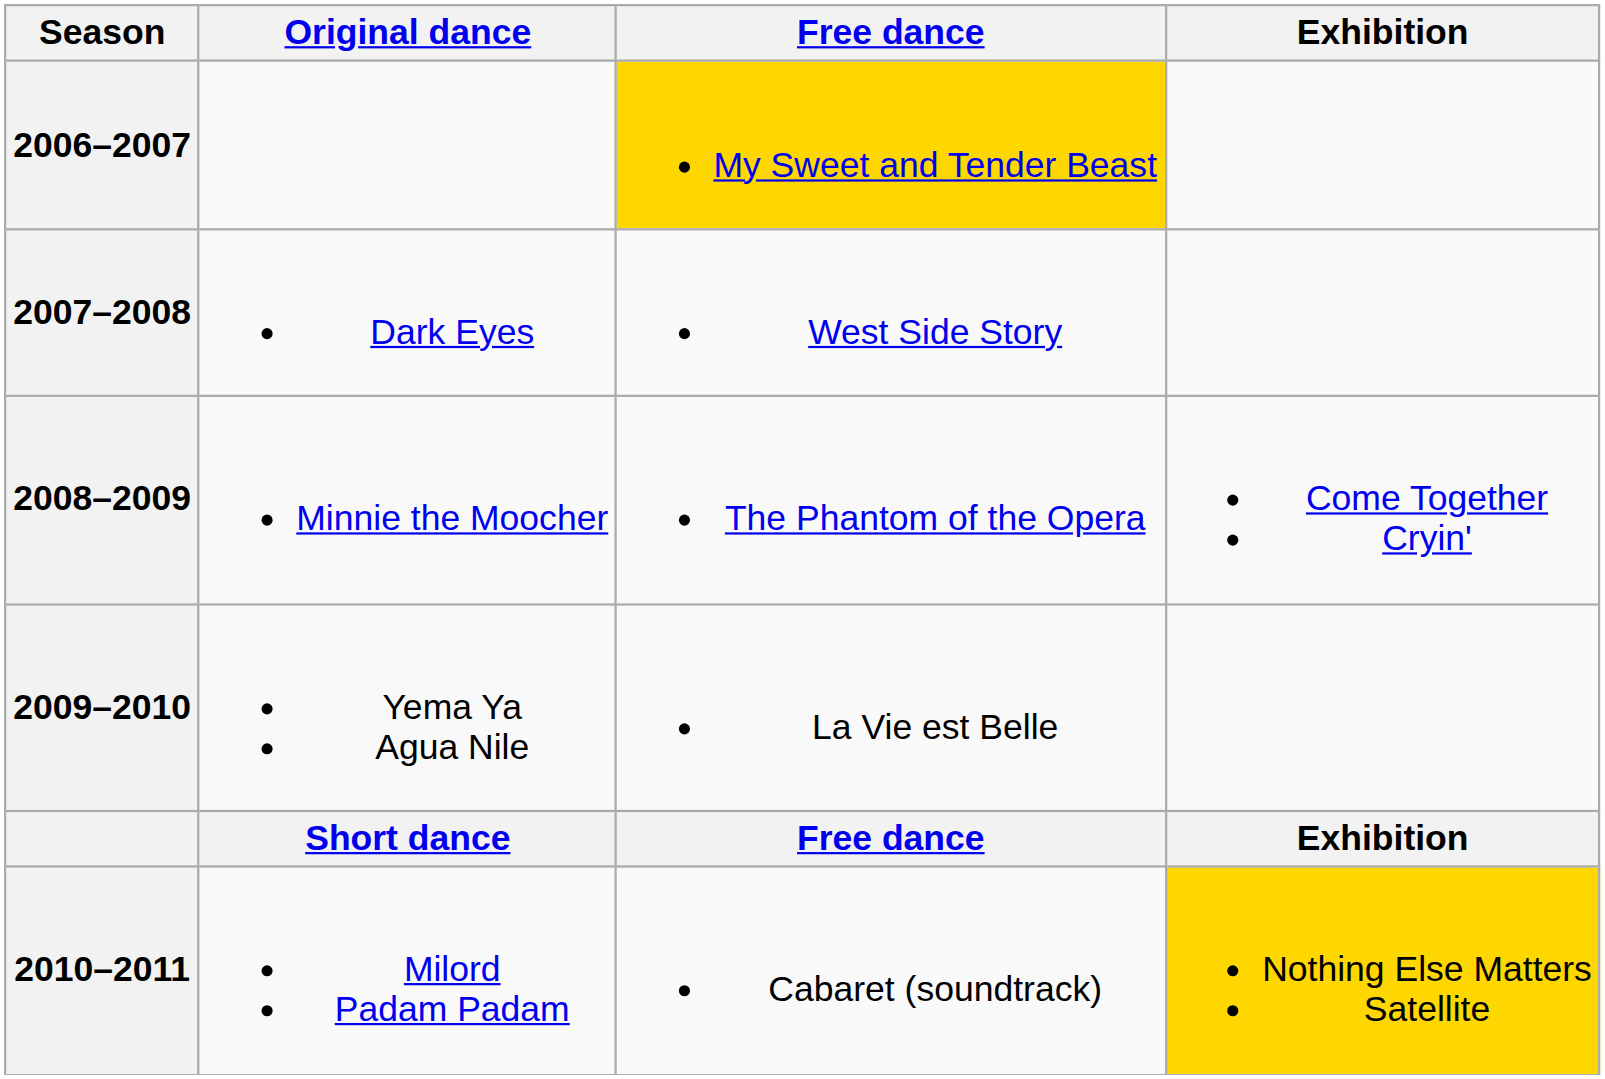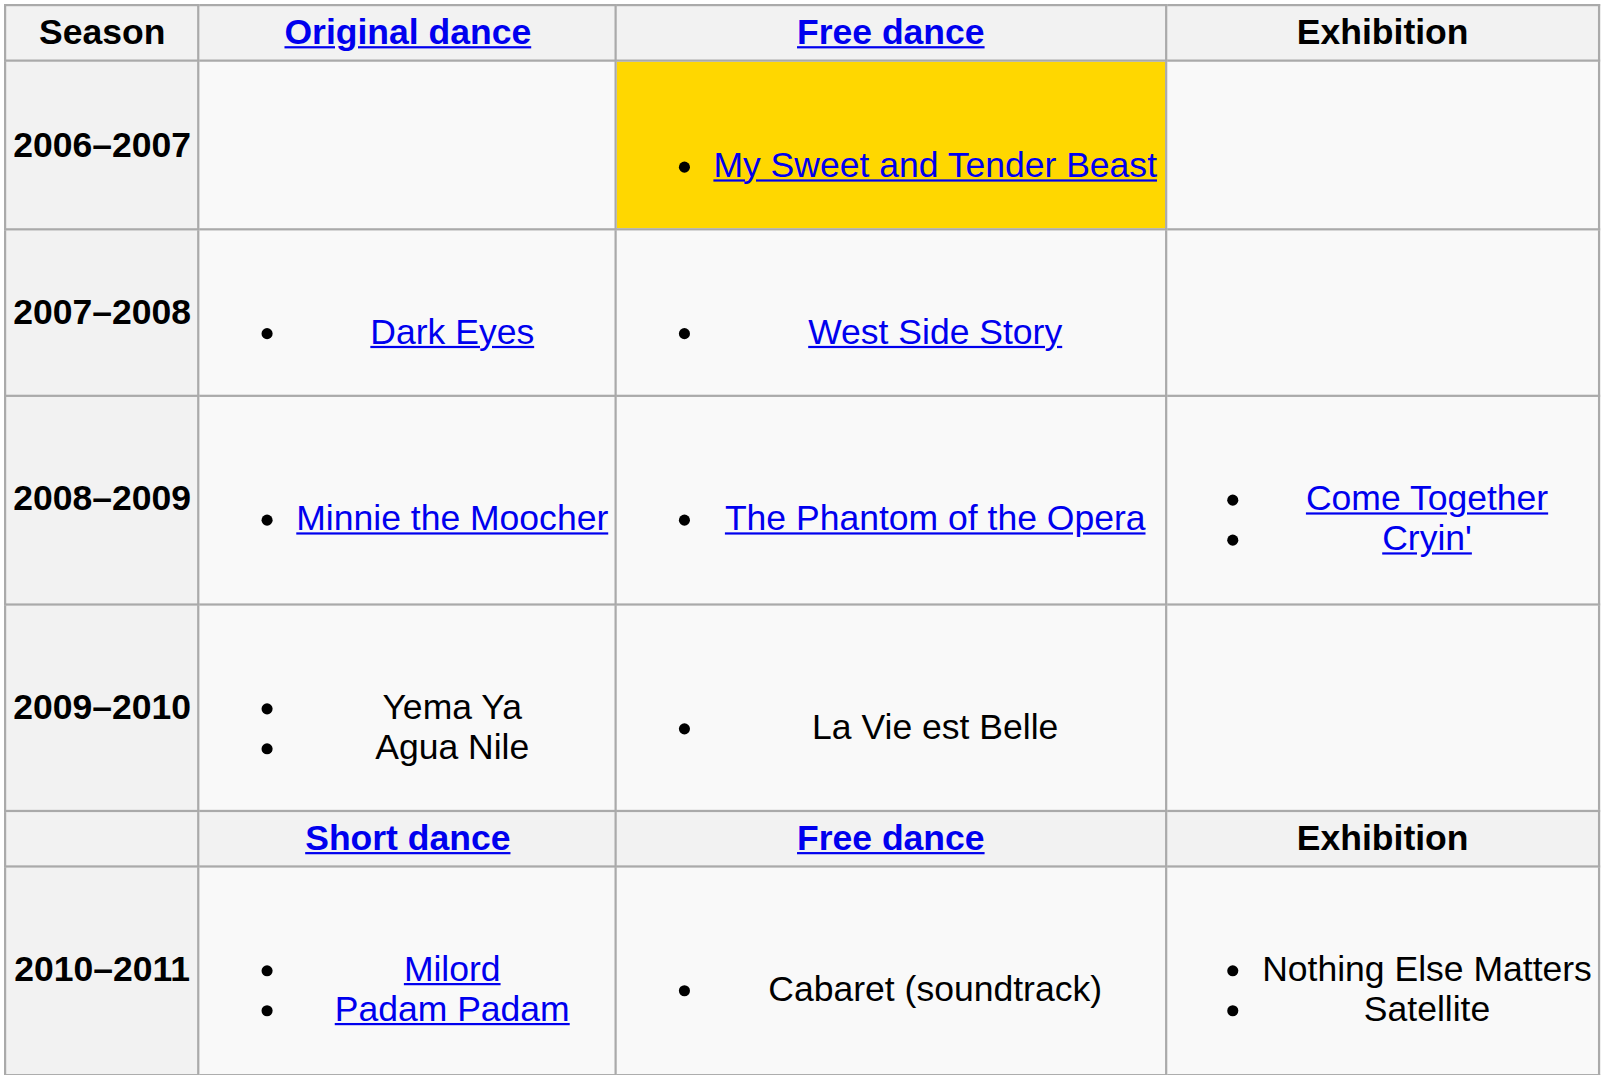(1383, 991) gold background -> (1383, 991) no background
